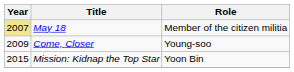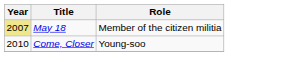(18, 43) 2009 -> (18, 43) 2010
- row: (96, 59)
